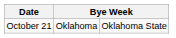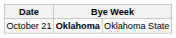(77, 26) normal -> (78, 26) bold
